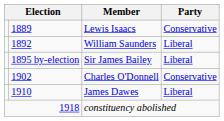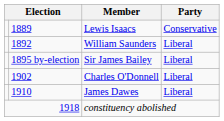(190, 76) Conservative -> (178, 76) Liberal
